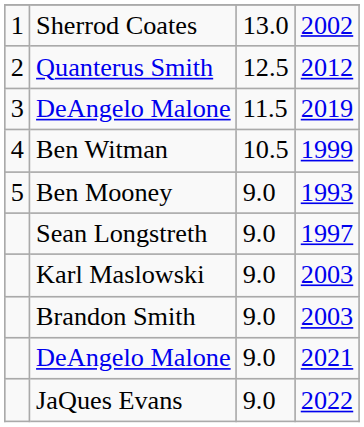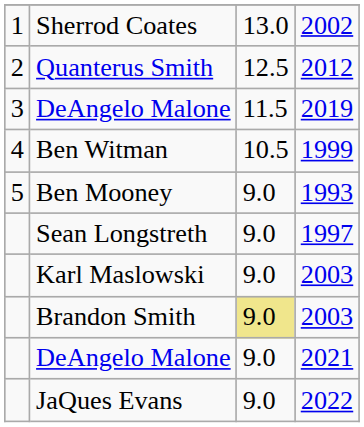(259, 316) no background -> (259, 316) khaki background
